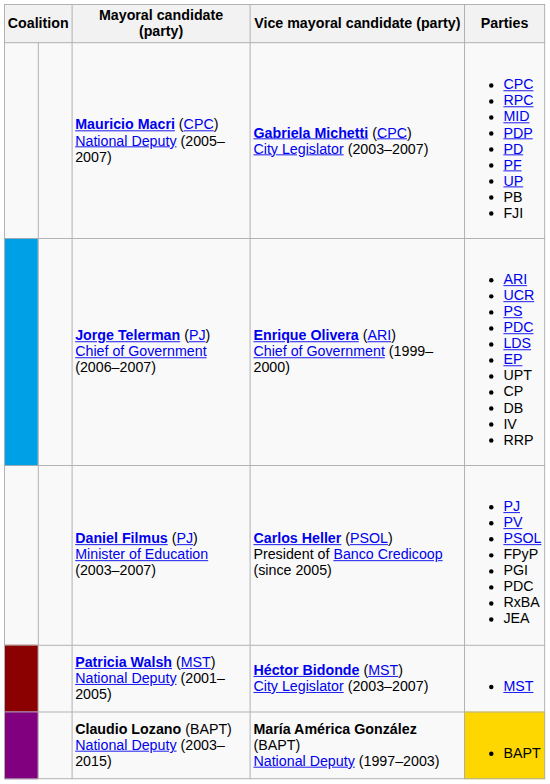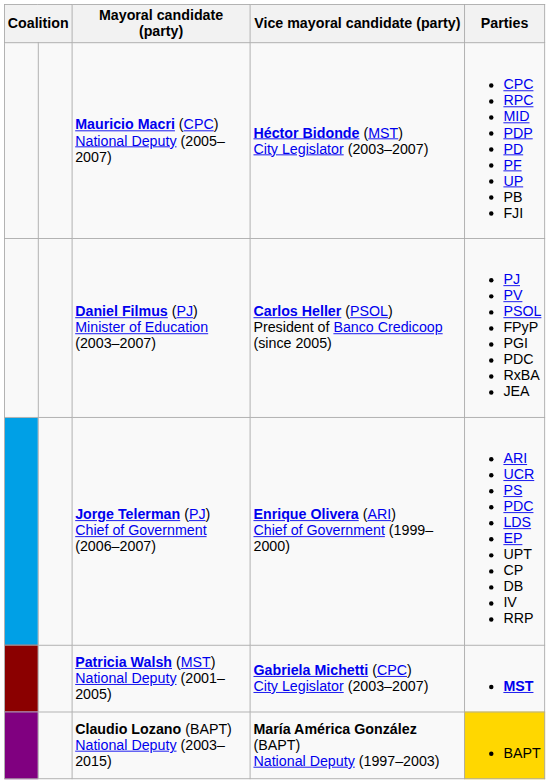(341, 140) Gabriela Michetti (CPC) City Legislator (2003–2007) -> (341, 140) Héctor Bidonde (MST) City Legislator (2003–2007)
rows swapped: (142, 555) <-> (143, 351)
(341, 678) Héctor Bidonde (MST) City Legislator (2003–2007) -> (341, 678) Gabriela Michetti (CPC) City Legislator (2003–2007)
(505, 686) normal -> (505, 686) bold
